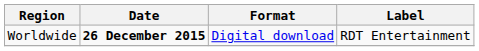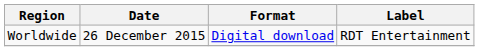(144, 36) bold -> (144, 36) normal
